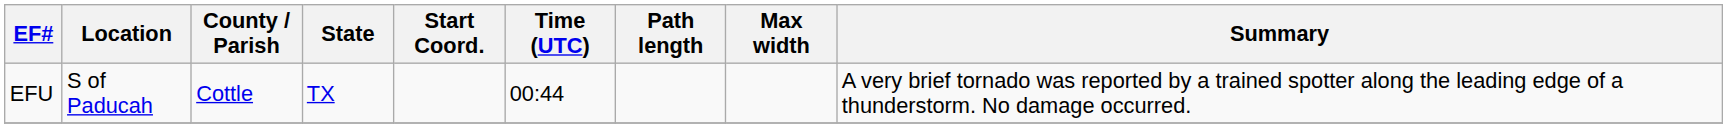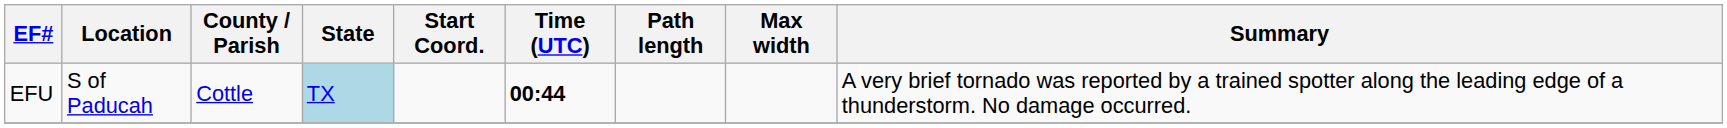(321, 92) no background -> (321, 92) lightblue background
(537, 92) normal -> (538, 92) bold
